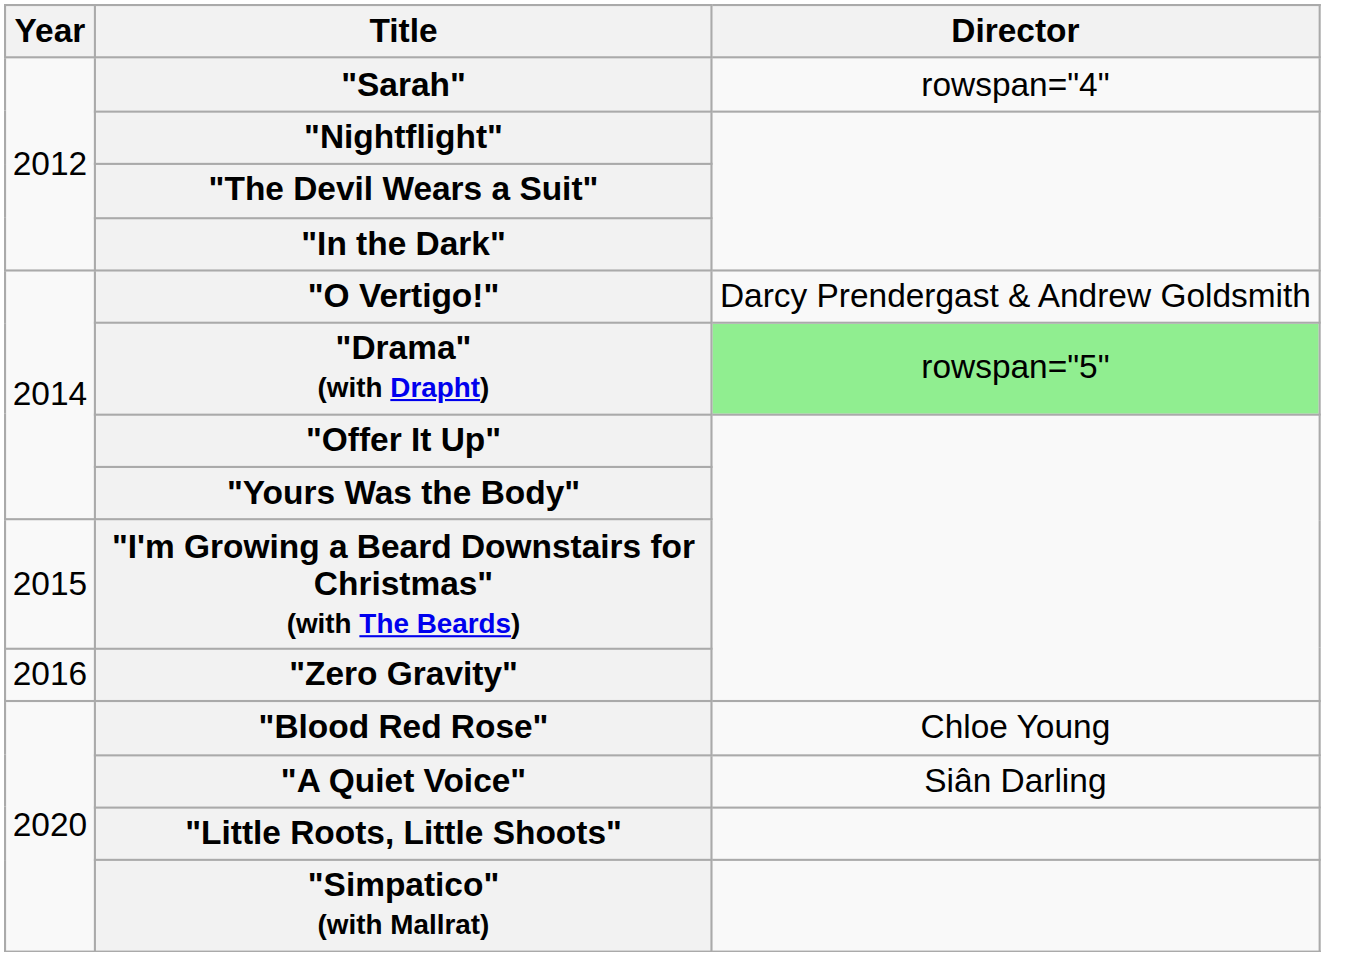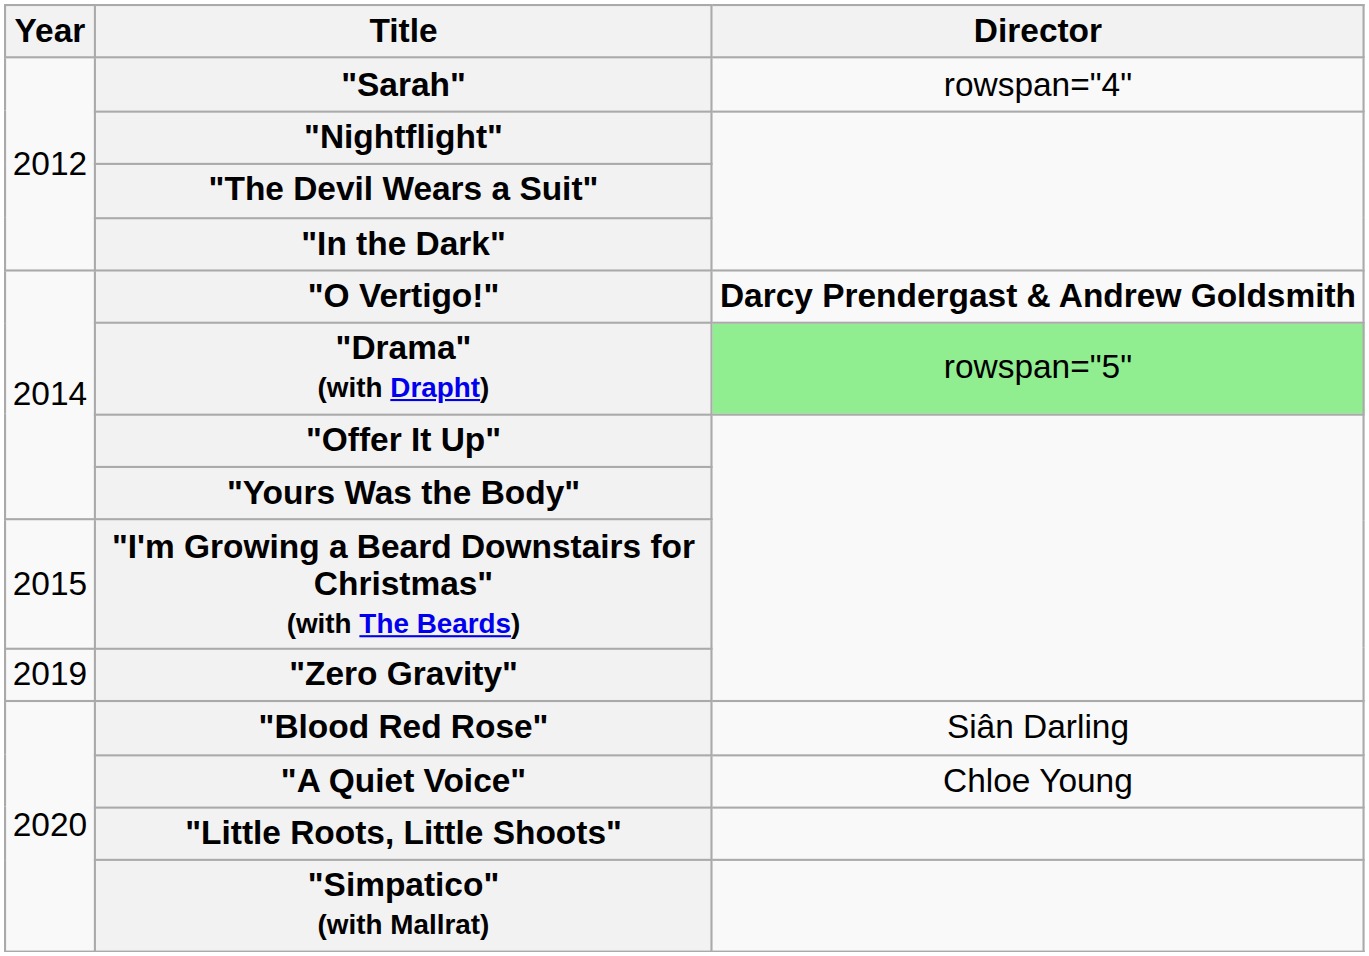(1015, 296) normal -> (1038, 296) bold
(50, 674) 2016 -> (50, 674) 2019
(1015, 727) Chloe Young -> (1038, 727) Siân Darling
(1015, 780) Siân Darling -> (1038, 780) Chloe Young
